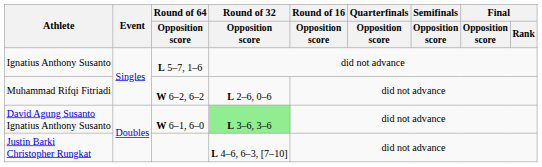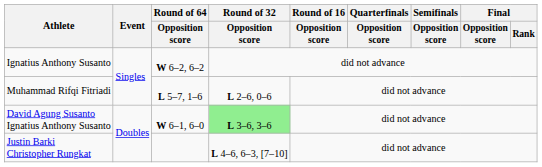(180, 68) L 5–7, 1–6 -> (180, 68) W 6–2, 6–2
(180, 97) W 6–2, 6–2 -> (180, 97) L 5–7, 1–6
